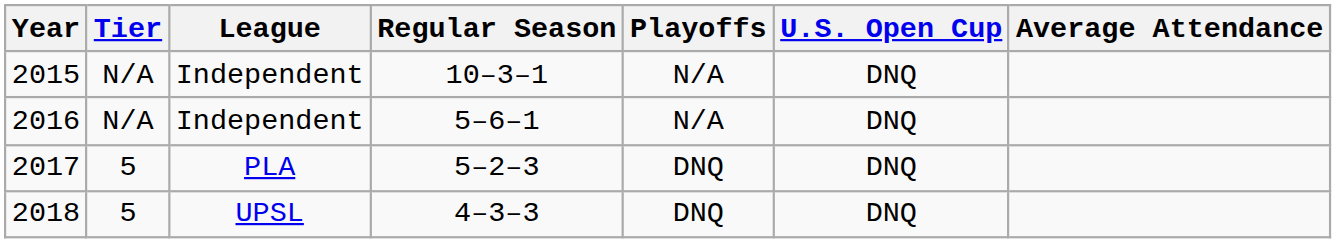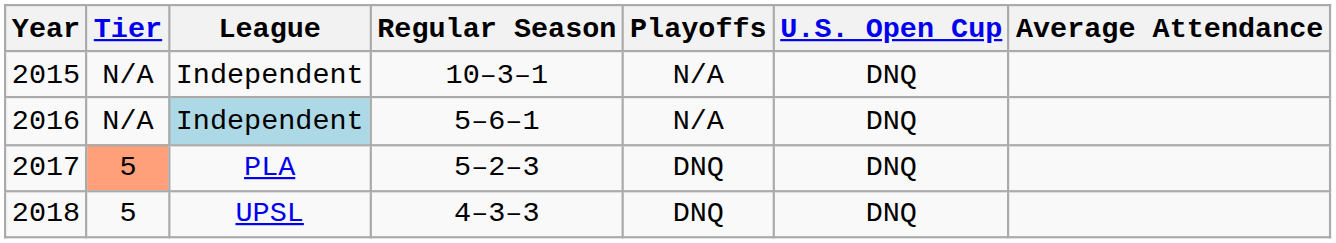(270, 121) no background -> (270, 121) lightblue background
(128, 167) no background -> (128, 167) lightsalmon background
